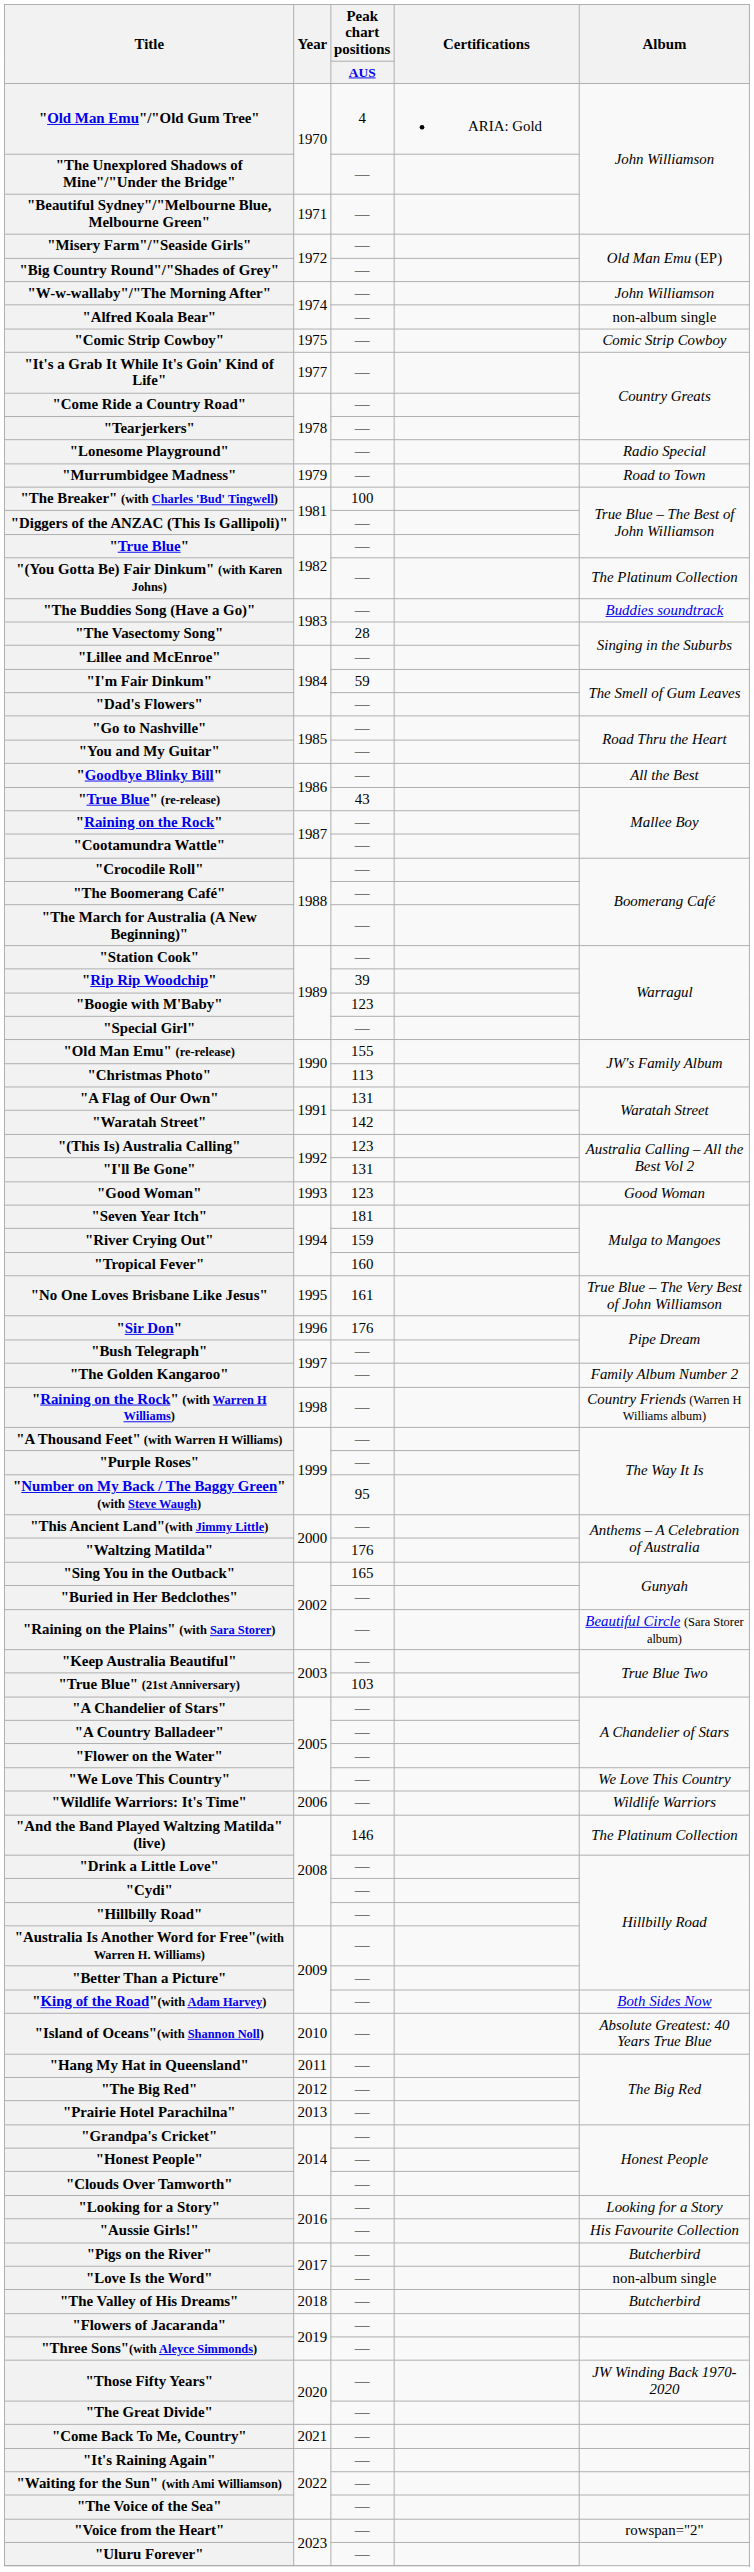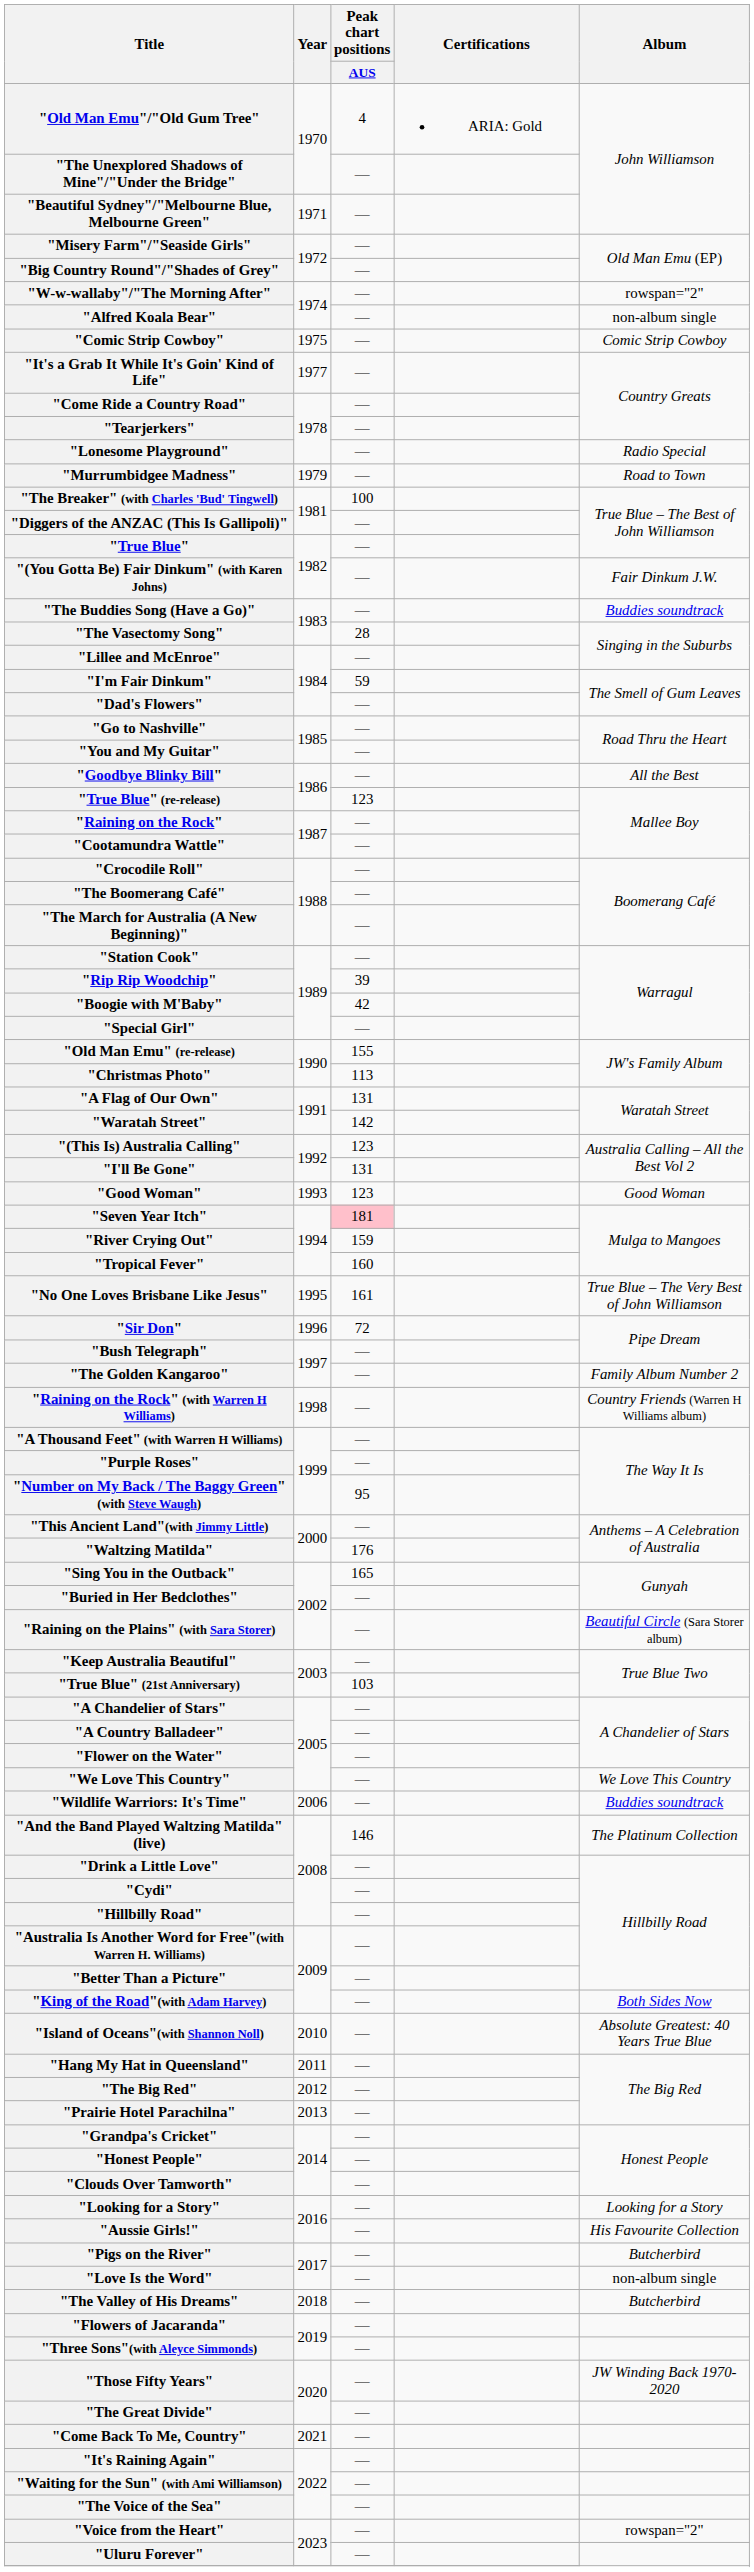(664, 293) John Williamson -> (664, 293) rowspan="2"
(664, 578) The Platinum Collection -> (664, 578) Fair Dinkum J.W.
(362, 798) 43 -> (362, 798) 123
(362, 1004) 123 -> (362, 1004) 42
(362, 1216) no background -> (362, 1216) pink background
(362, 1327) 176 -> (362, 1327) 72
(664, 1802) Wildlife Warriors -> (664, 1802) Buddies soundtrack
